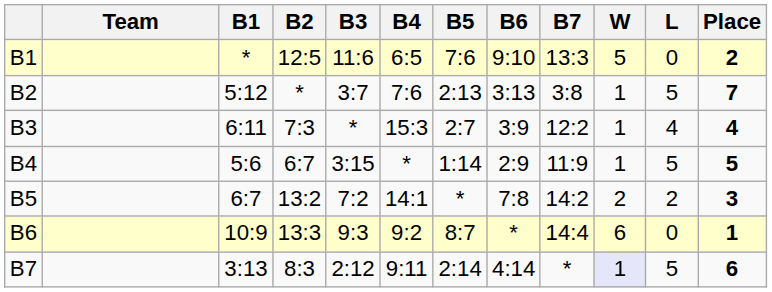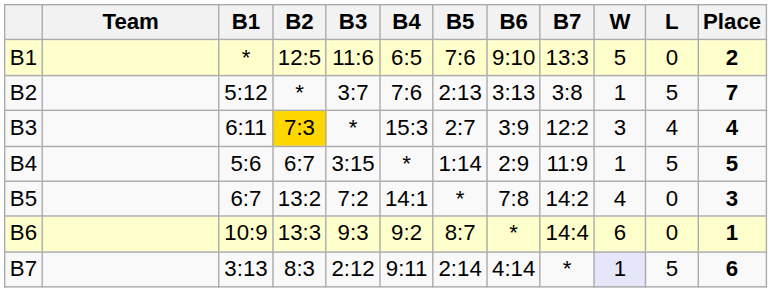(300, 127) no background -> (300, 127) gold background
(620, 127) 1 -> (620, 127) 3
(620, 198) 2 -> (620, 198) 4
(672, 198) 2 -> (672, 198) 0
